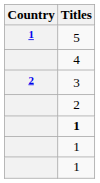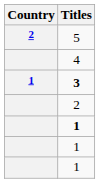(31, 34) 1 -> (31, 34) 2
(31, 80) 2 -> (31, 80) 1
(76, 82) normal -> (76, 82) bold
